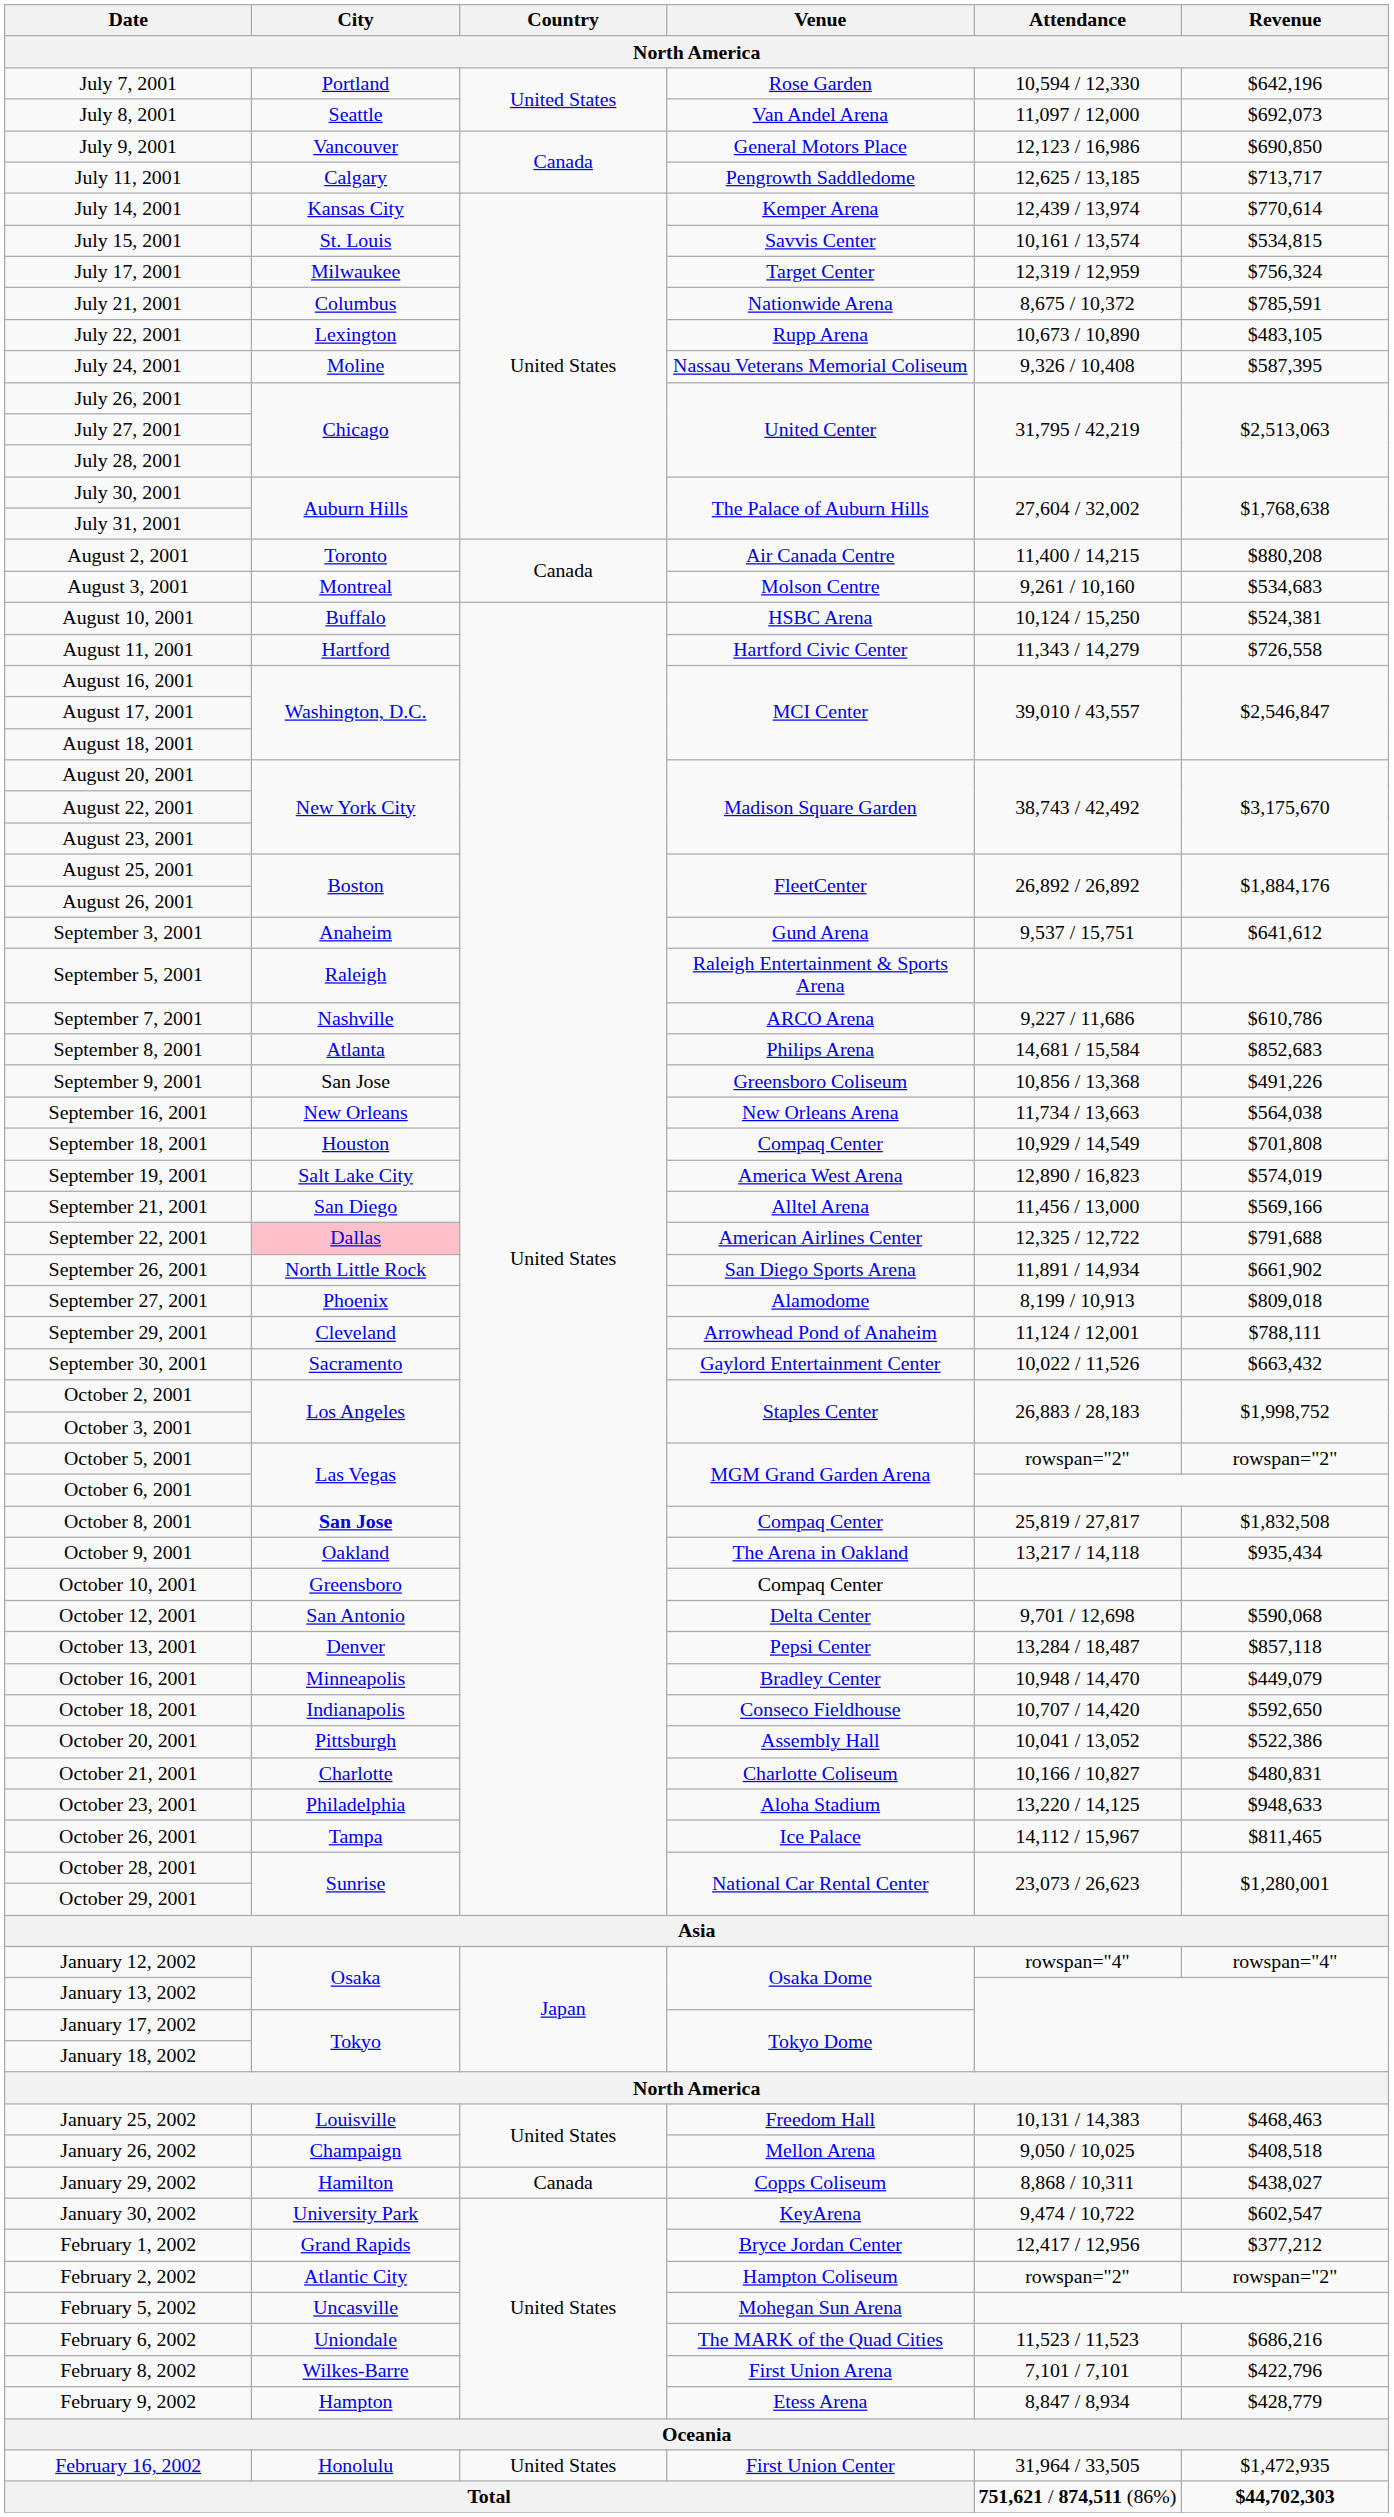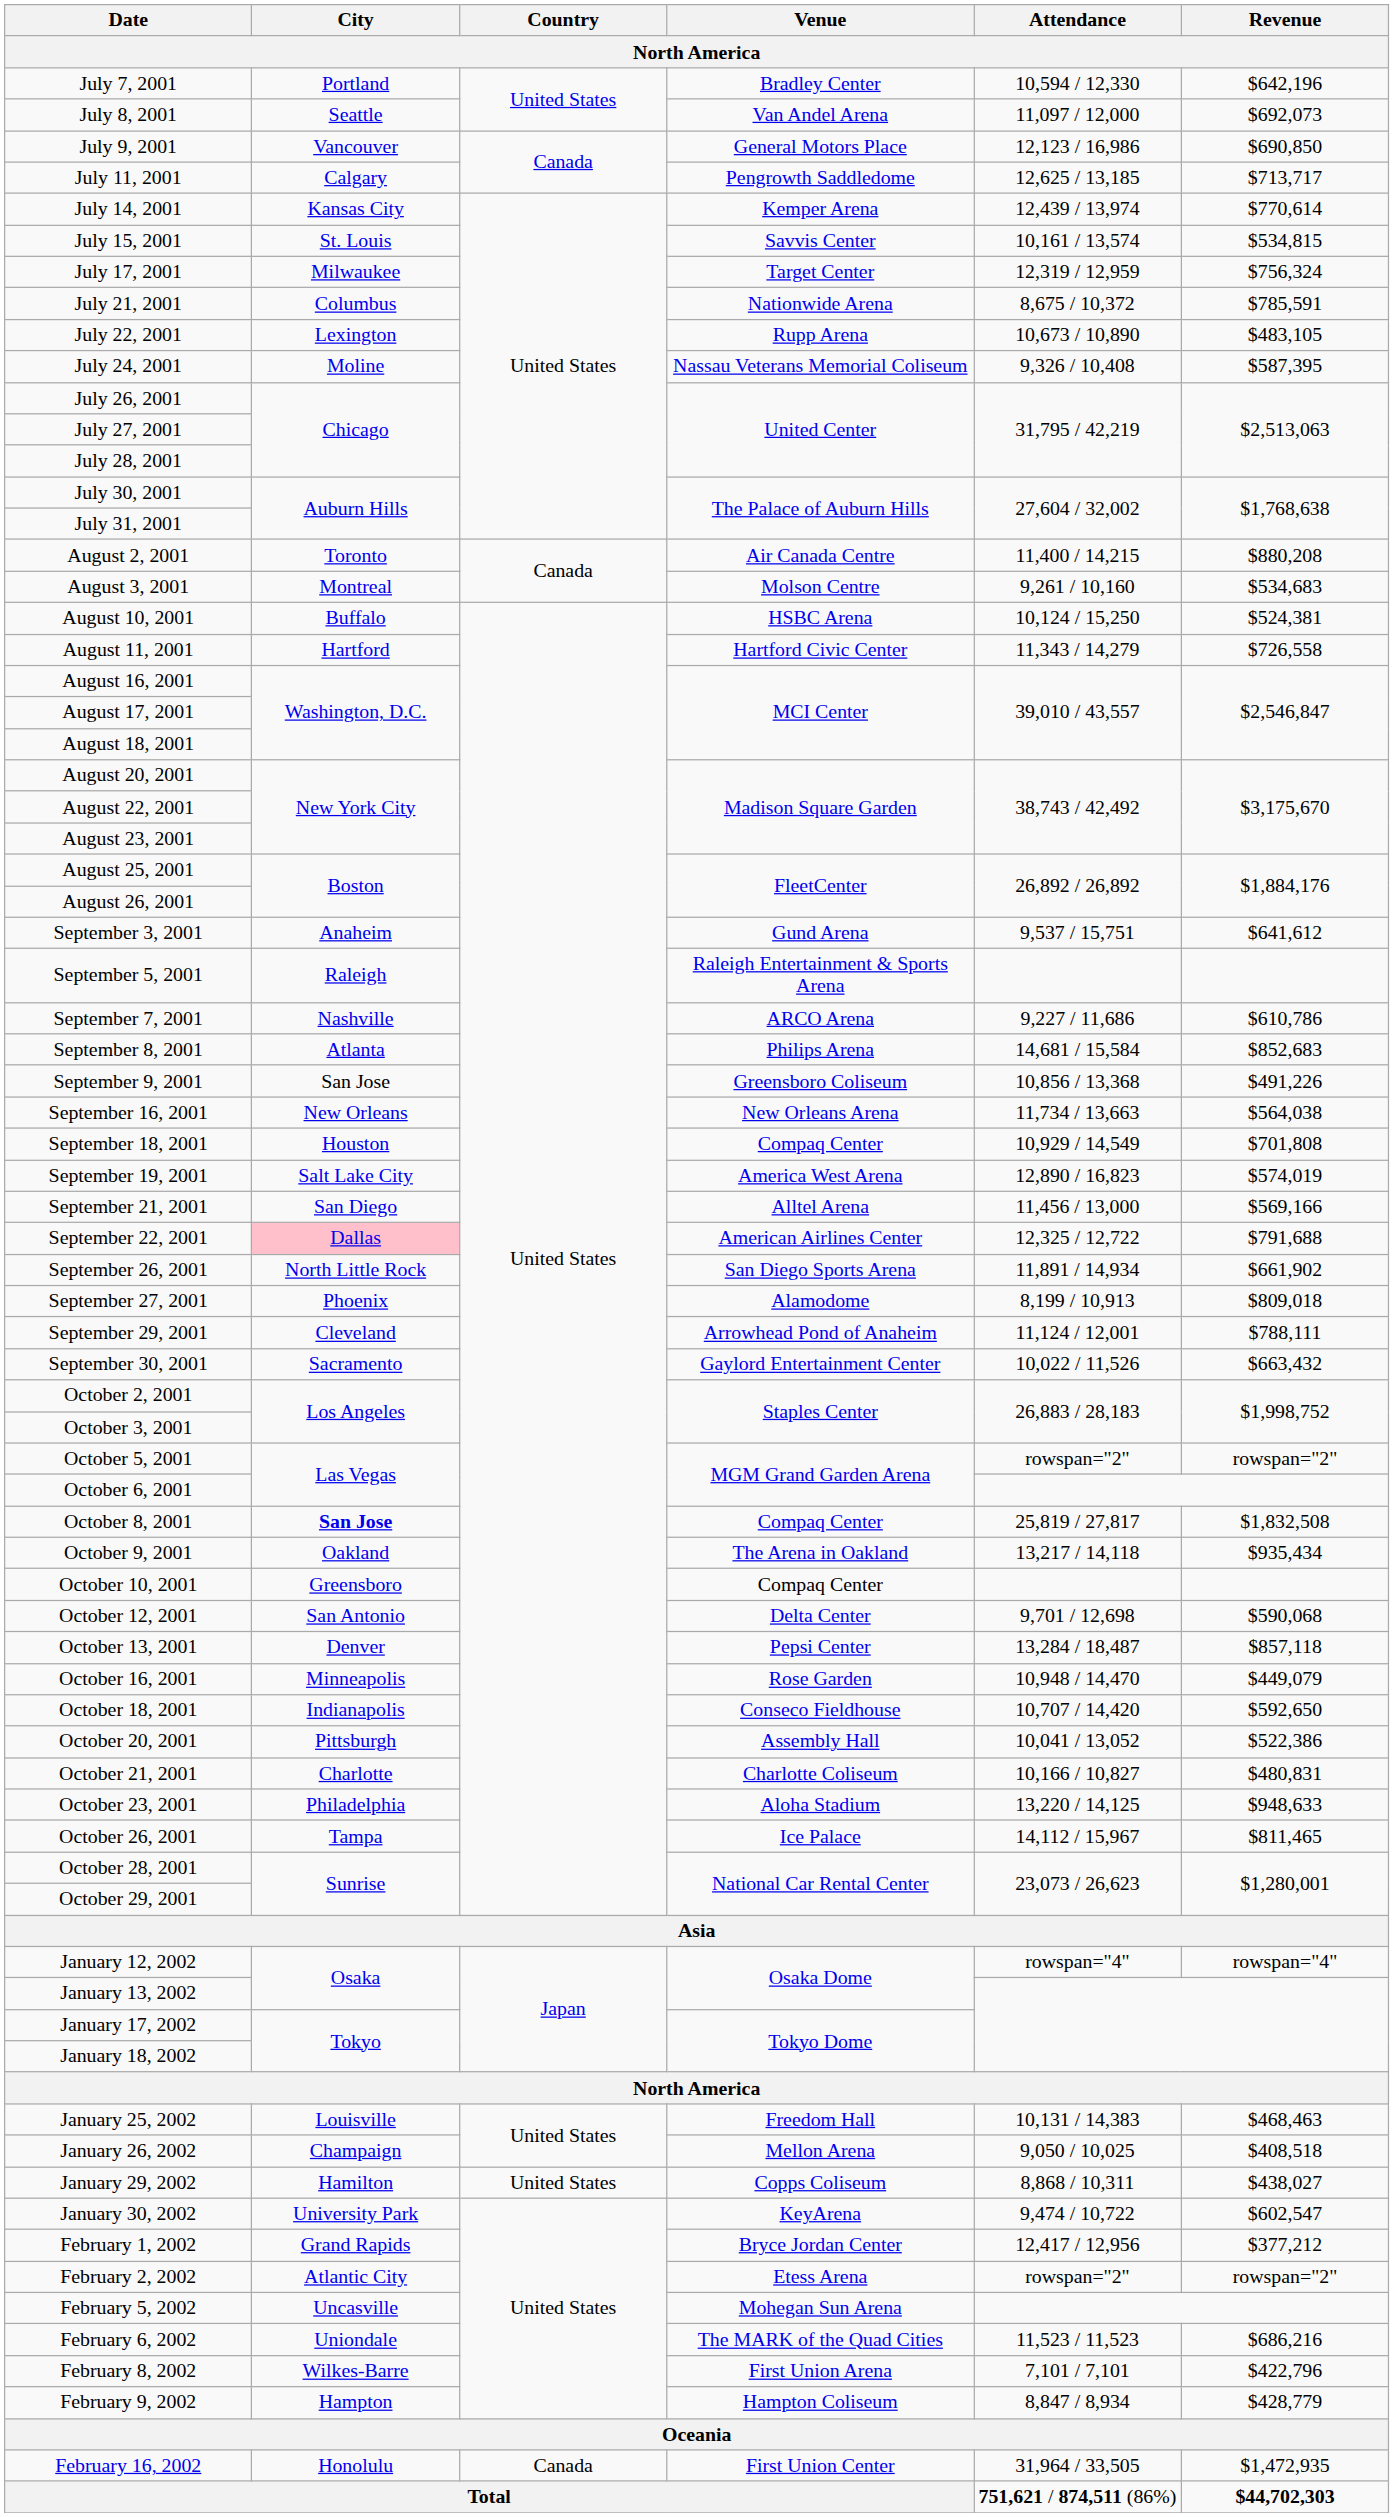(820, 83) Rose Garden -> (820, 83) Bradley Center
(820, 1678) Bradley Center -> (820, 1678) Rose Garden
(563, 2182) Canada -> (563, 2182) United States
(820, 2276) Hampton Coliseum -> (820, 2276) Etess Arena
(820, 2402) Etess Arena -> (820, 2402) Hampton Coliseum
(563, 2465) United States -> (563, 2465) Canada
